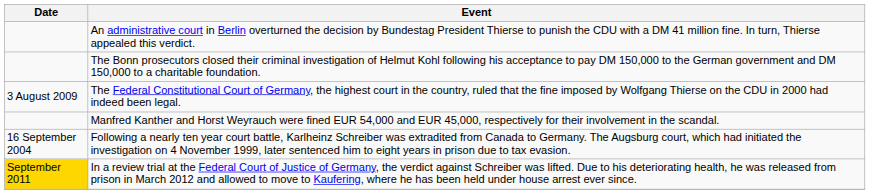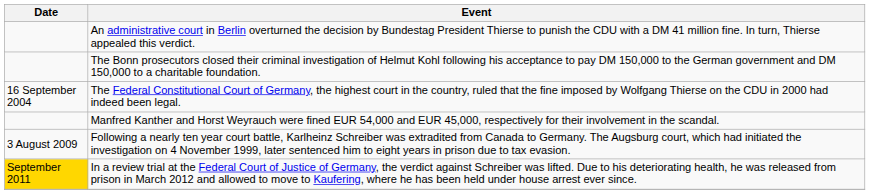(42, 96) 3 August 2009 -> (42, 96) 16 September 2004
(42, 144) 16 September 2004 -> (42, 144) 3 August 2009
